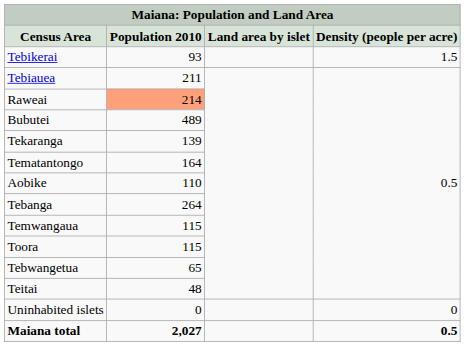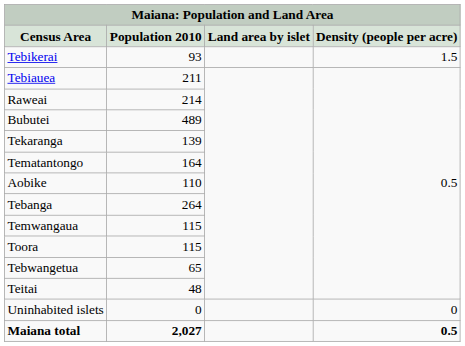(192, 99) lightsalmon background -> (192, 99) no background
